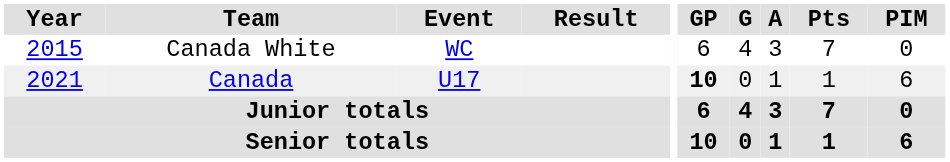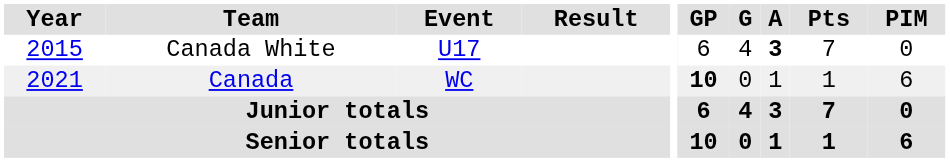(459, 50) WC -> (459, 50) U17
(775, 50) normal -> (775, 50) bold
(459, 81) U17 -> (459, 81) WC
